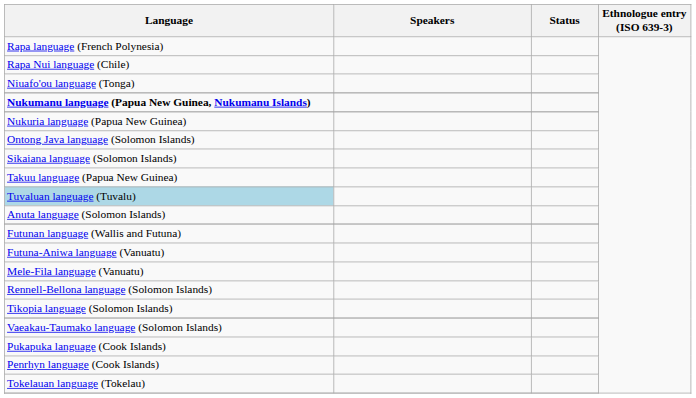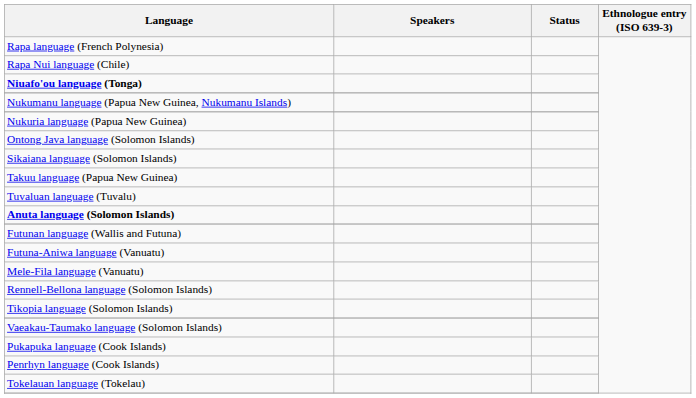(71, 83) normal -> (74, 83) bold
(159, 102) bold -> (149, 102) normal
(71, 196) lightblue background -> (71, 196) no background
(86, 215) normal -> (91, 215) bold
